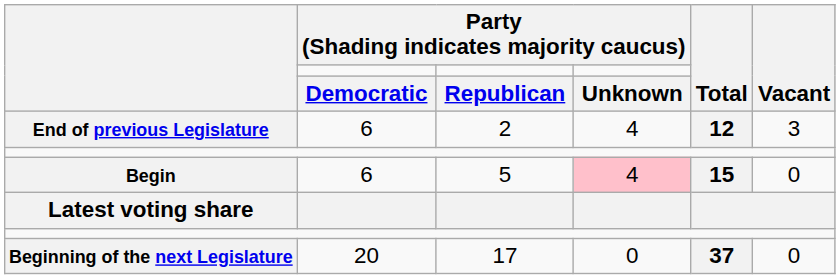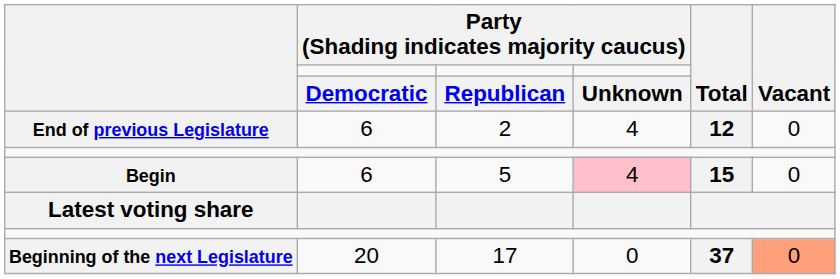(794, 128) 3 -> (794, 128) 0
(794, 256) no background -> (794, 256) lightsalmon background
